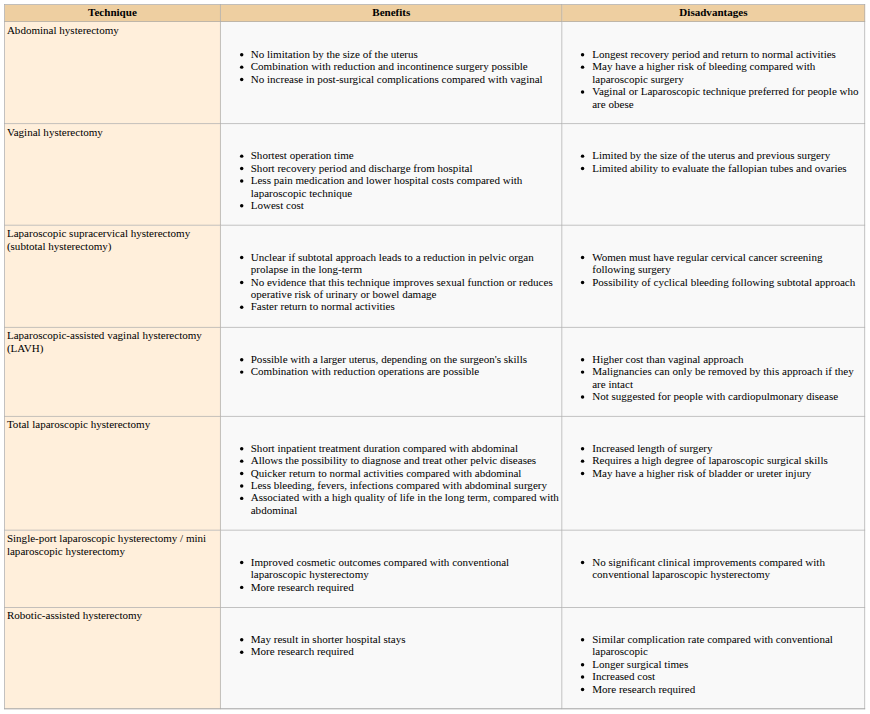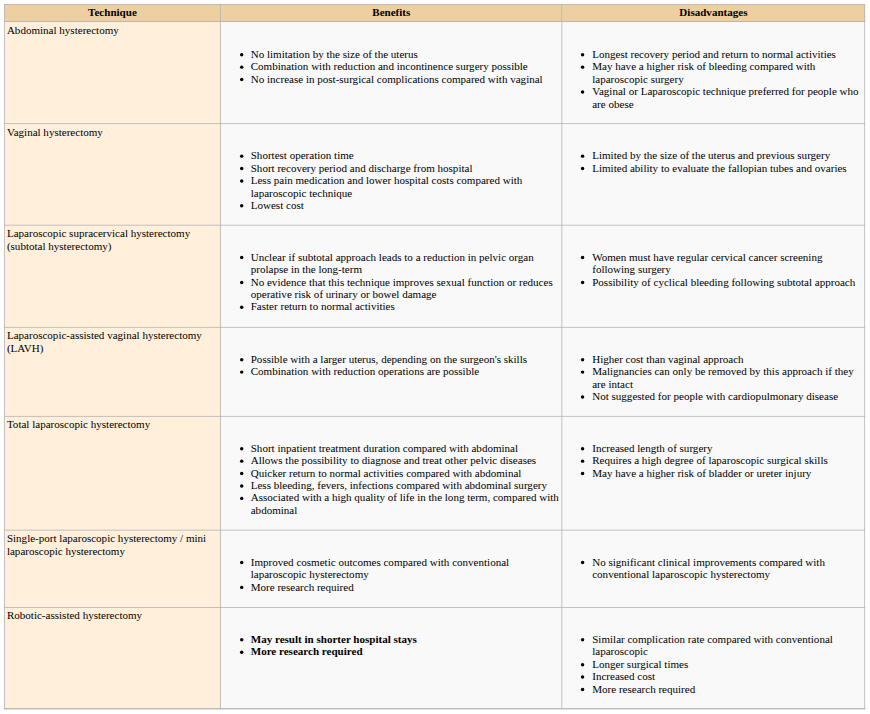(391, 646) normal -> (391, 646) bold
